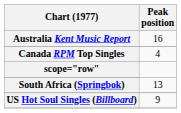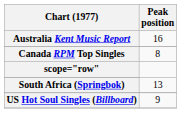(158, 54) 4 -> (158, 54) 8
